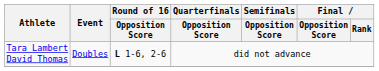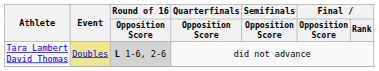(90, 54) no background -> (90, 54) khaki background
(141, 54) no background -> (141, 54) lightgrey background
